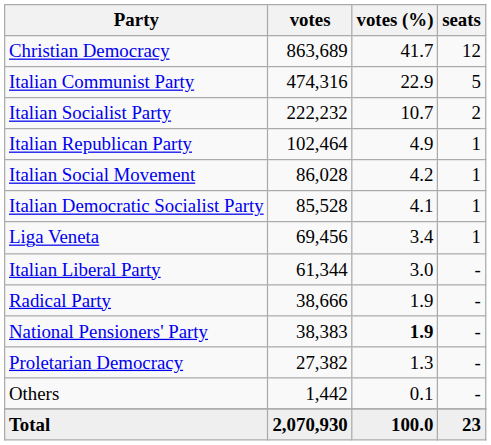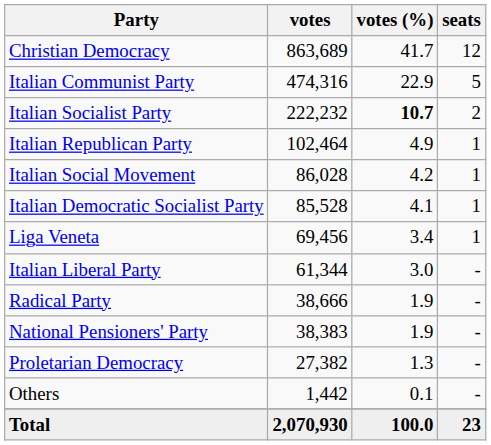(417, 113) normal -> (417, 113) bold
(422, 331) bold -> (422, 331) normal
